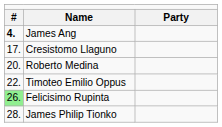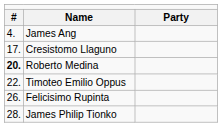(11, 34) bold -> (11, 34) normal
(14, 66) normal -> (14, 66) bold
(14, 98) lightgreen background -> (14, 98) no background
